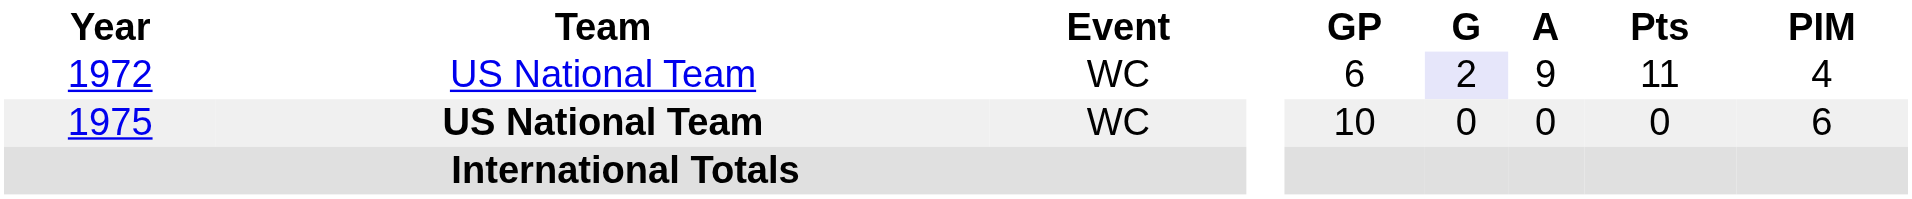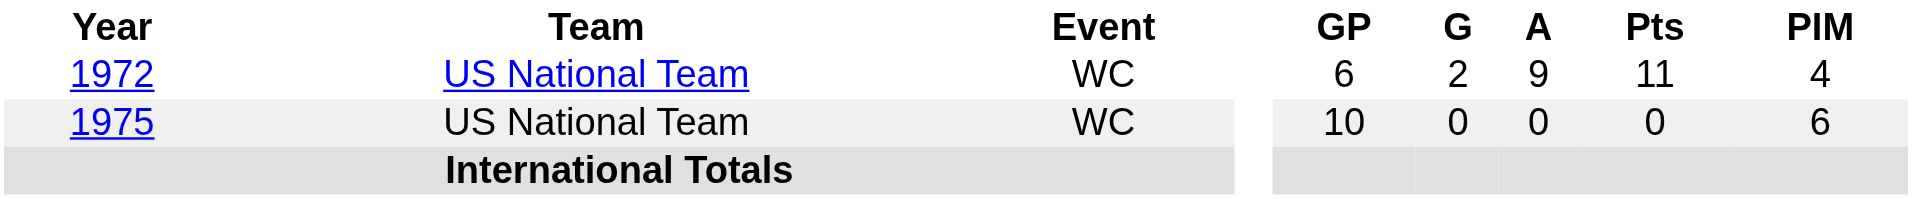(1466, 74) lavender background -> (1458, 74) no background
(603, 122) bold -> (596, 122) normal
